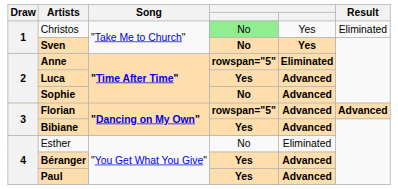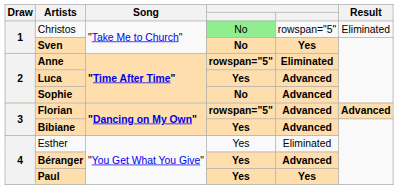(307, 29) Yes -> (307, 29) rowspan="5"
(244, 144) No -> (241, 144) Yes
(307, 177) Advanced -> (307, 177) Yes
